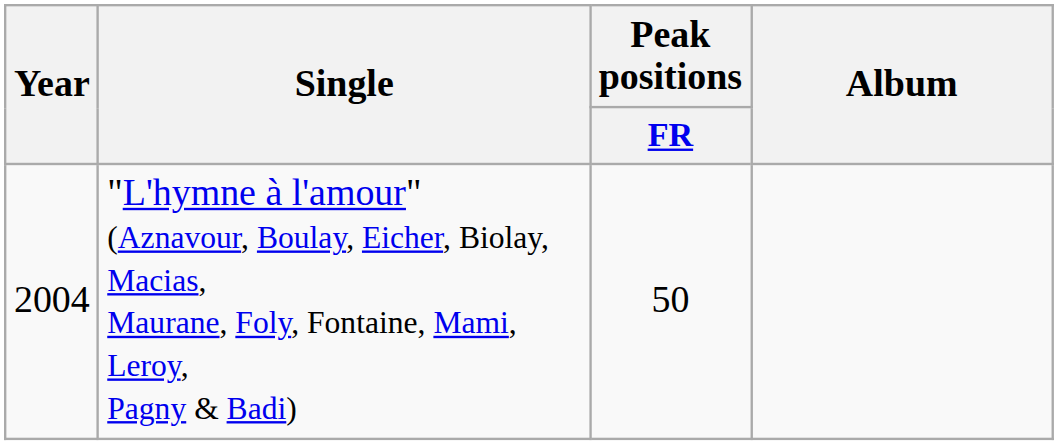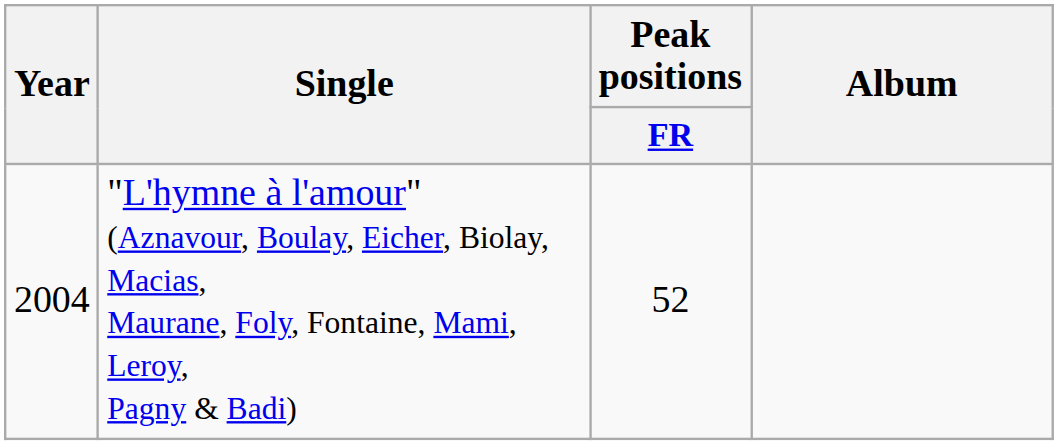(670, 300) 50 -> (670, 300) 52
